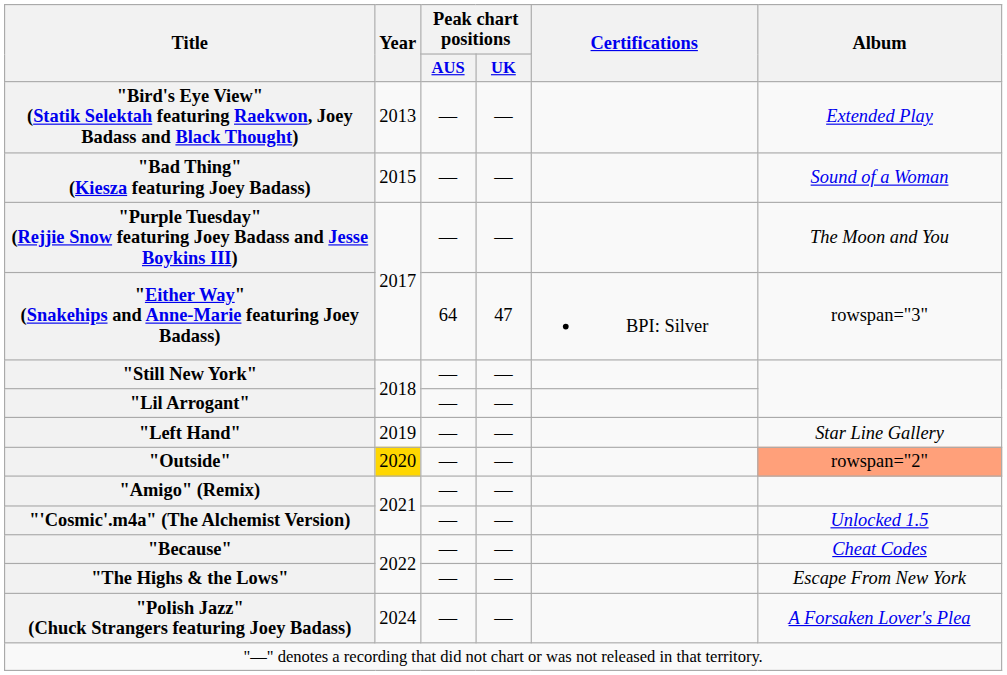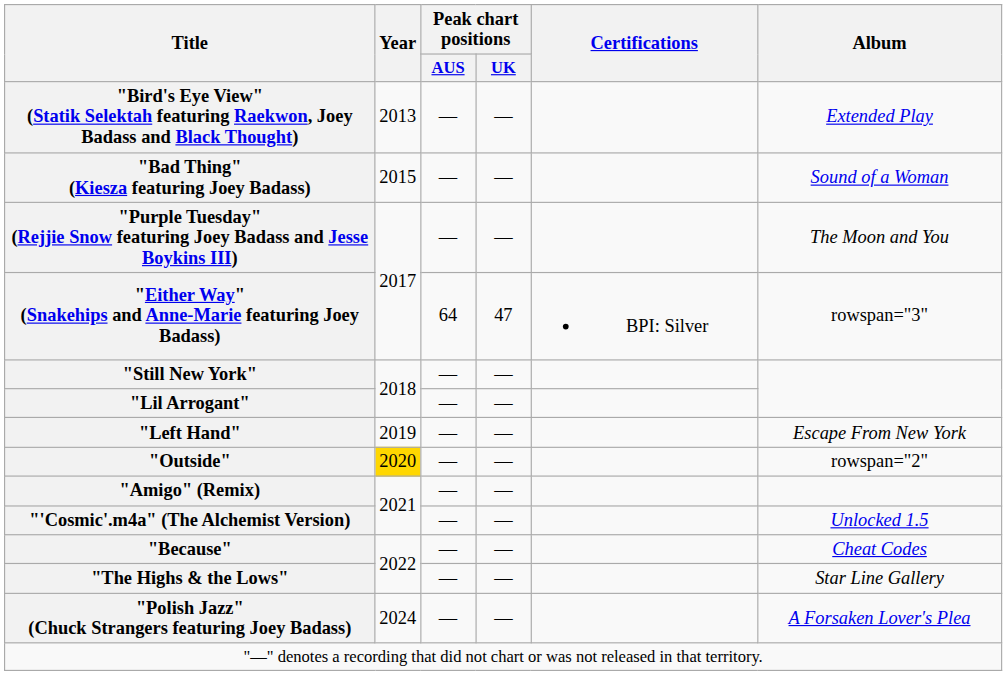(880, 432) Star Line Gallery -> (880, 432) Escape From New York
(880, 461) lightsalmon background -> (880, 461) no background
(880, 578) Escape From New York -> (880, 578) Star Line Gallery
